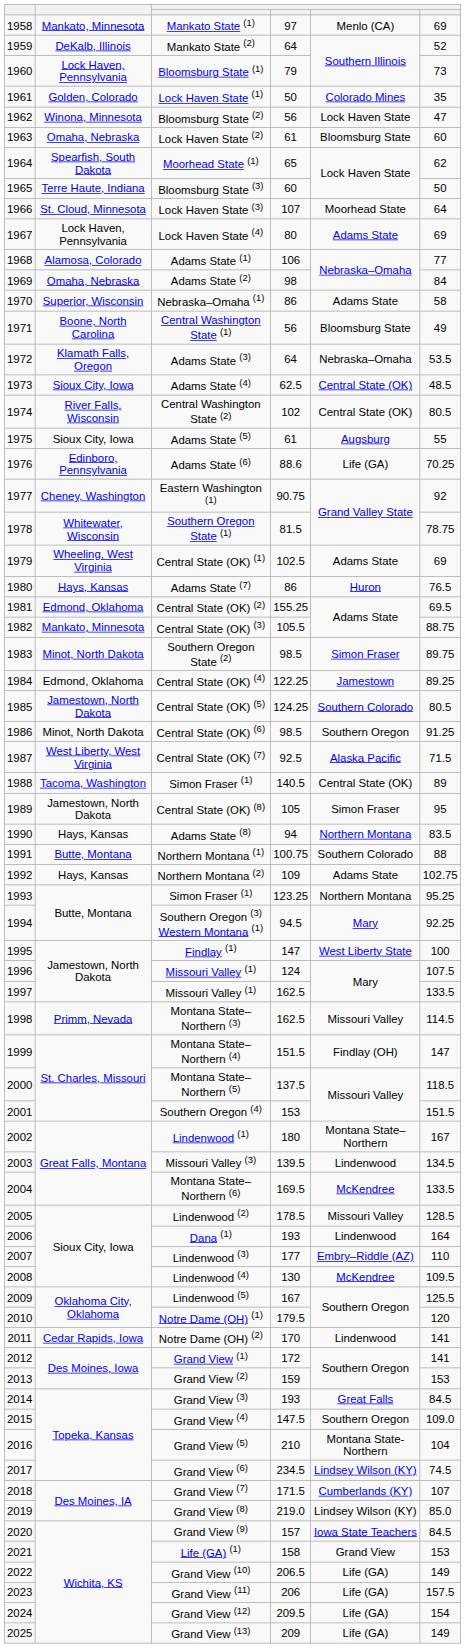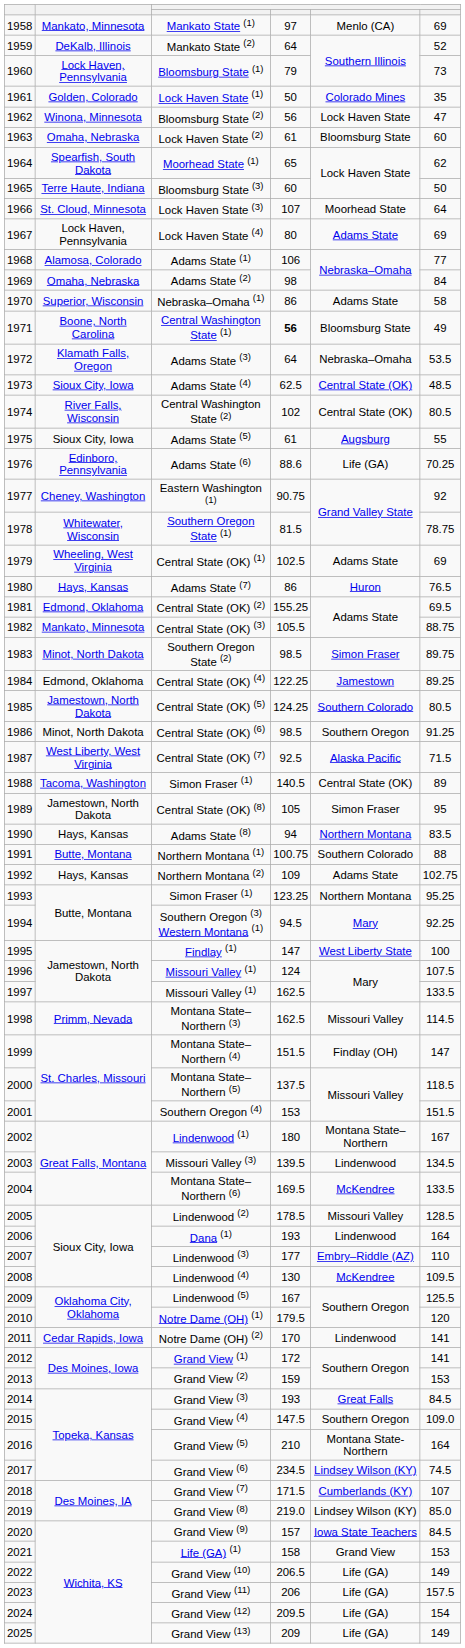(291, 328) normal -> (291, 328) bold
(440, 1445) 104 -> (440, 1445) 164
